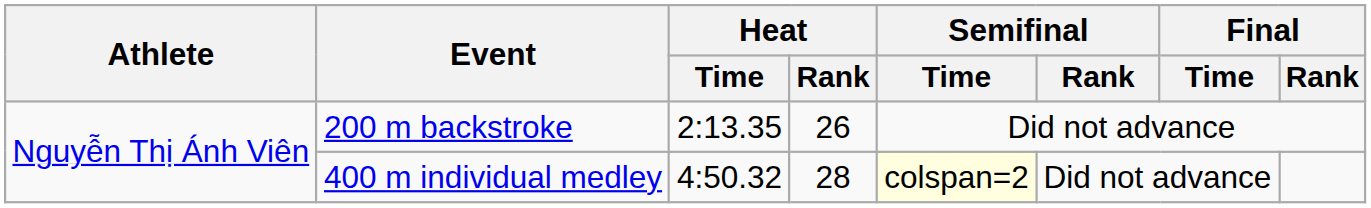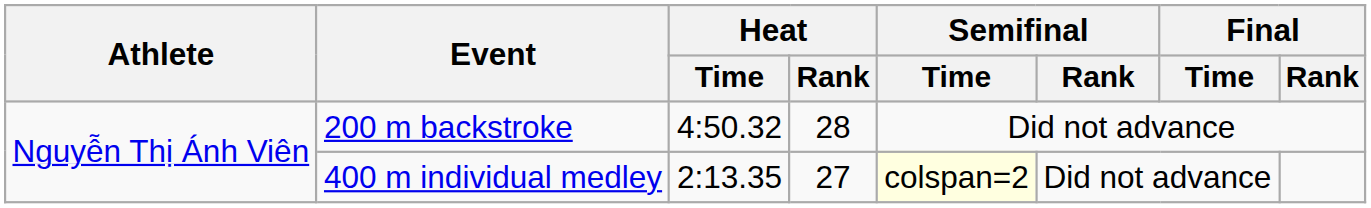(729, 127) 2:13.35 -> (729, 127) 4:50.32
(833, 127) 26 -> (833, 127) 28
(729, 177) 4:50.32 -> (729, 177) 2:13.35
(833, 177) 28 -> (833, 177) 27
